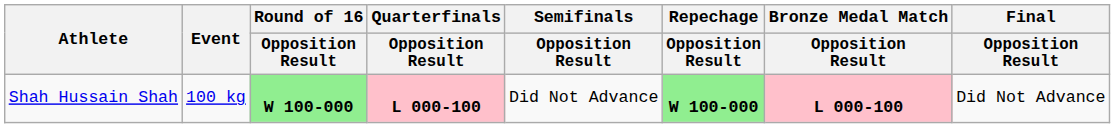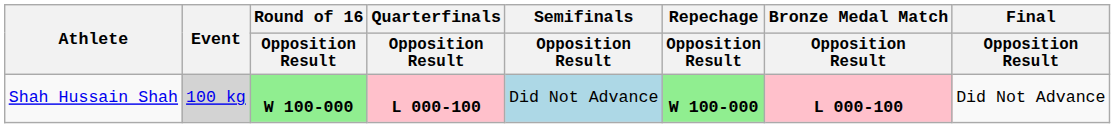(216, 98) no background -> (216, 98) lightgrey background
(584, 98) no background -> (584, 98) lightblue background
